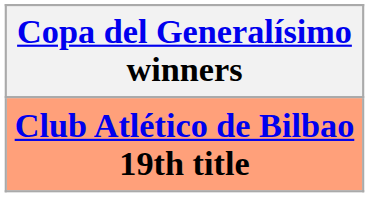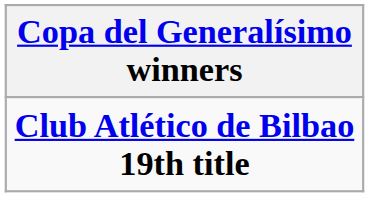(184, 143) lightsalmon background -> (184, 143) no background
